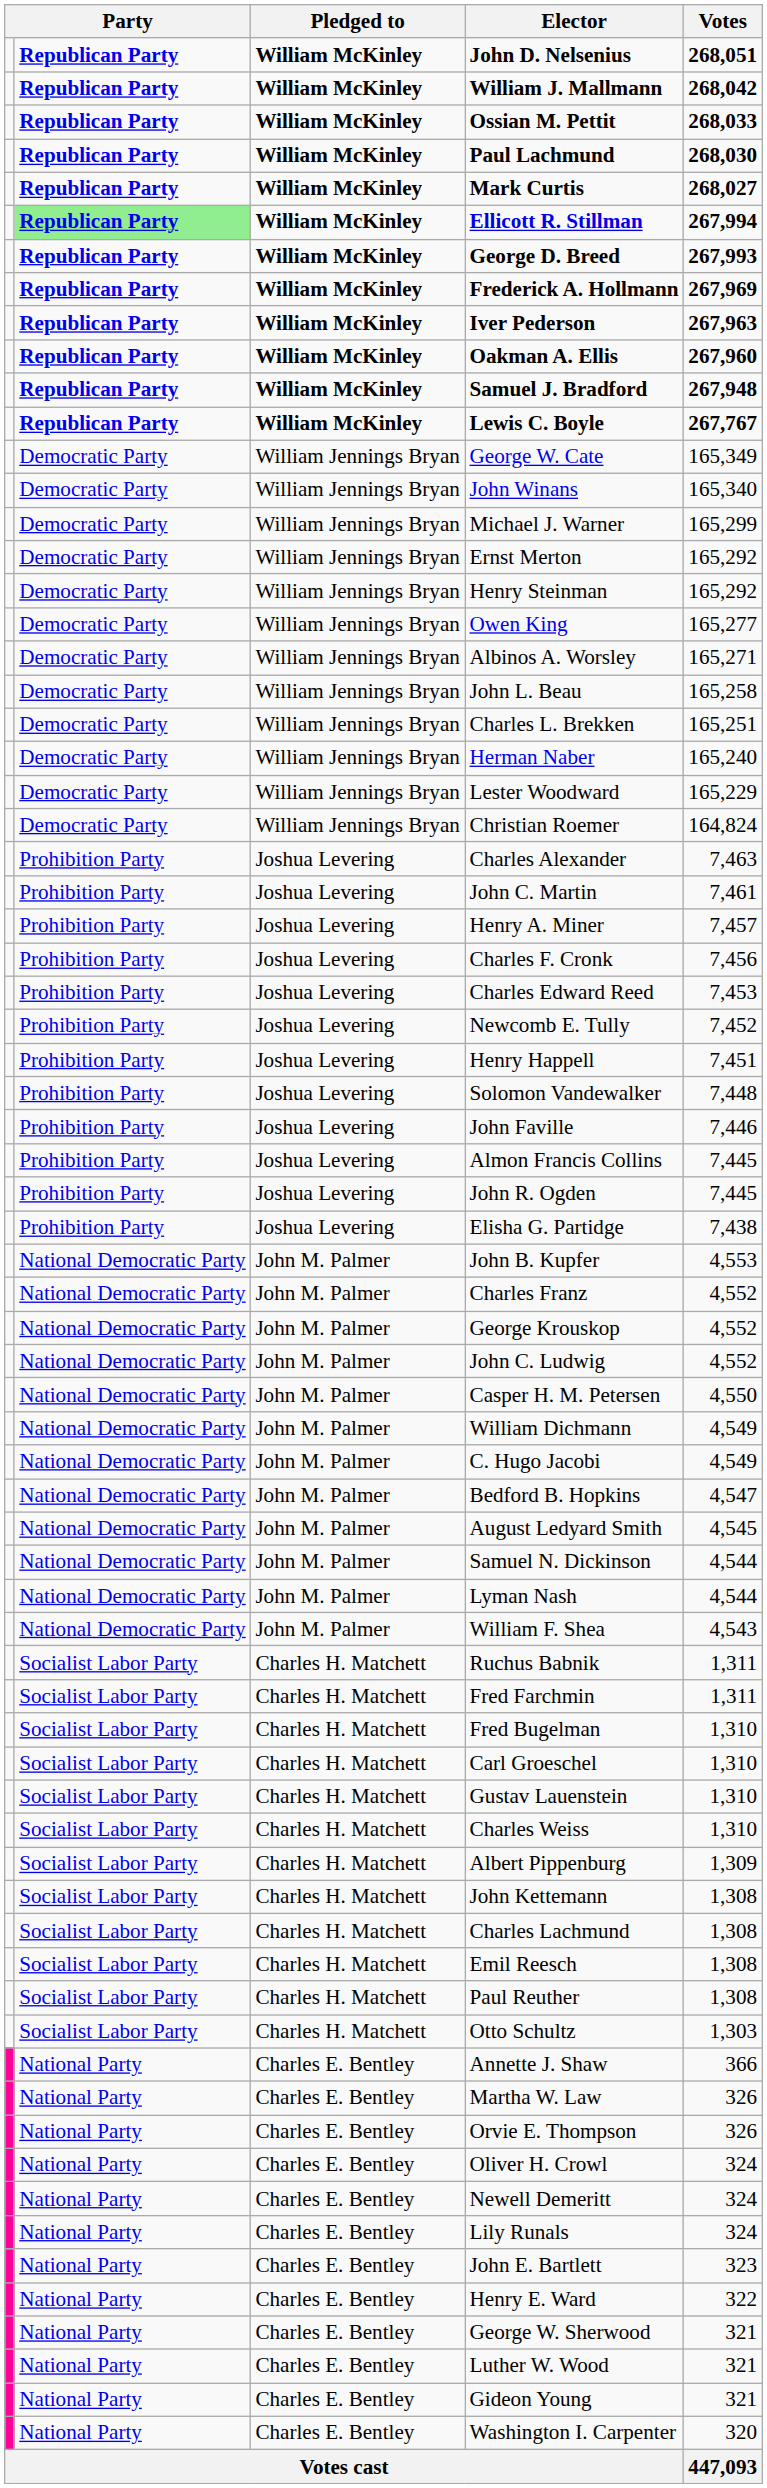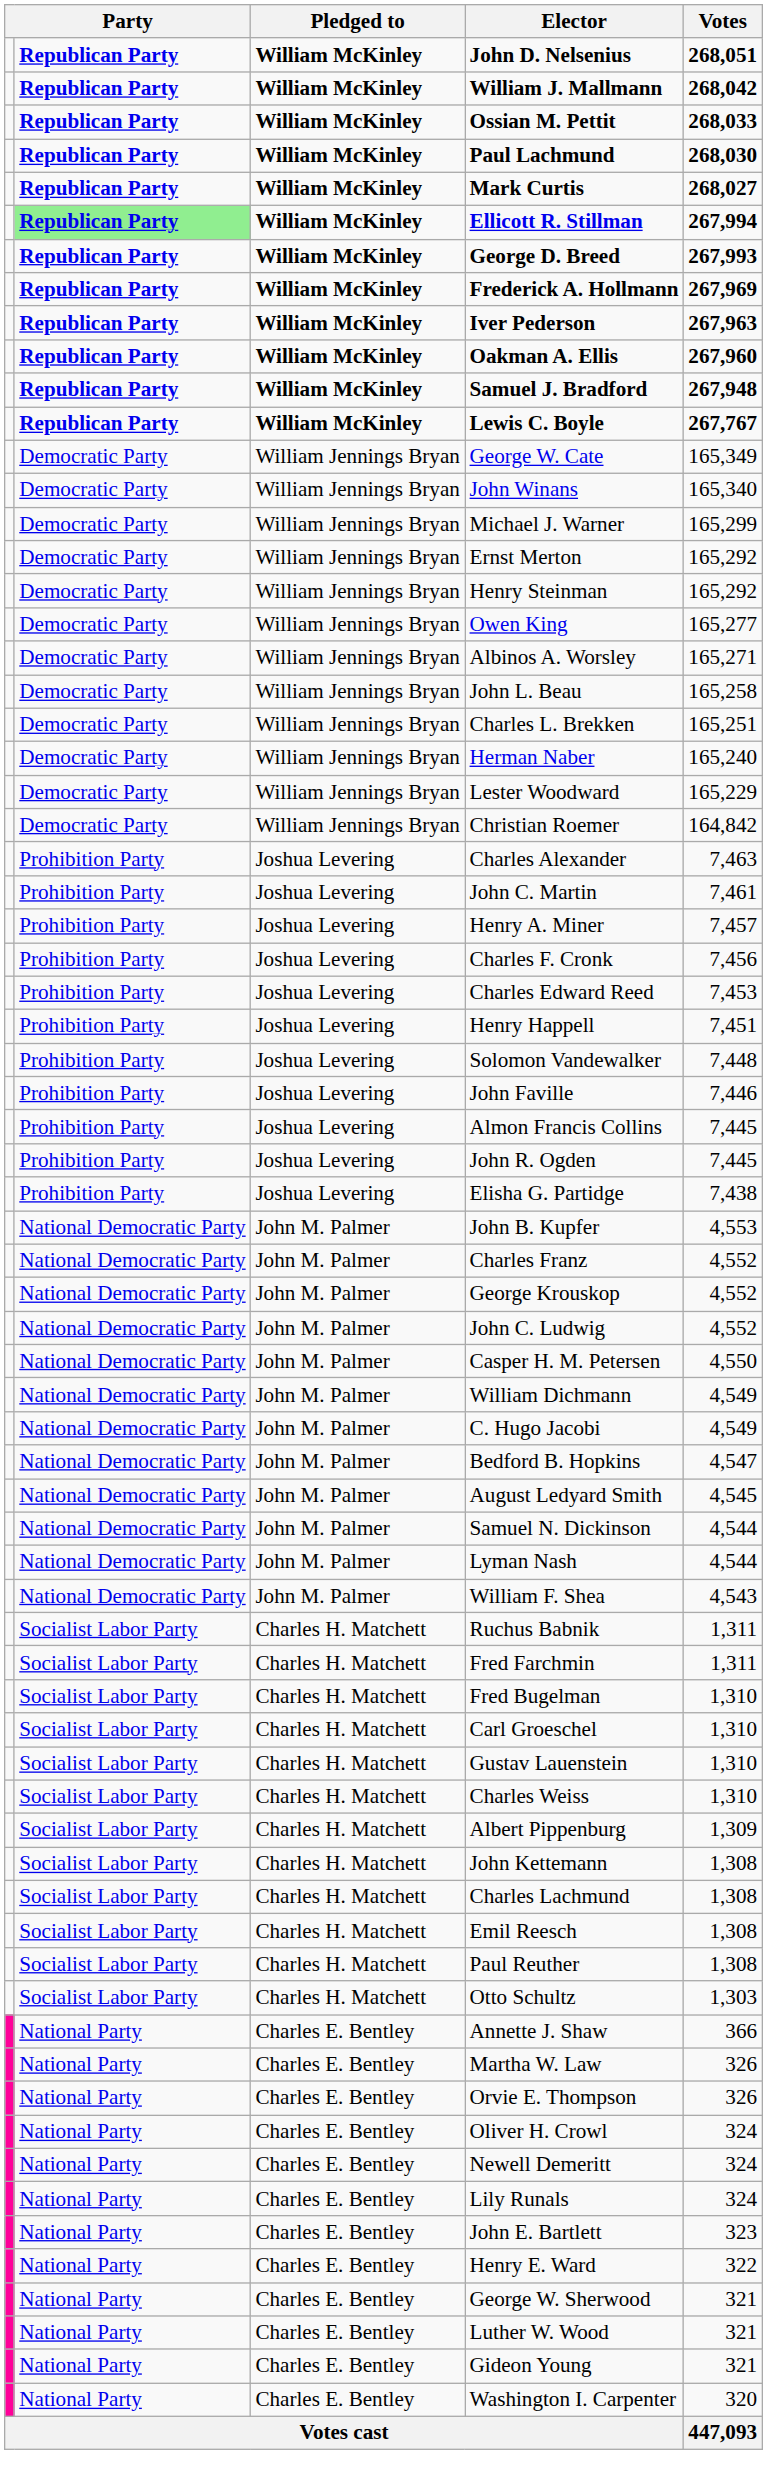(723, 825) 164,824 -> (723, 825) 164,842
- row: (550, 1026)
